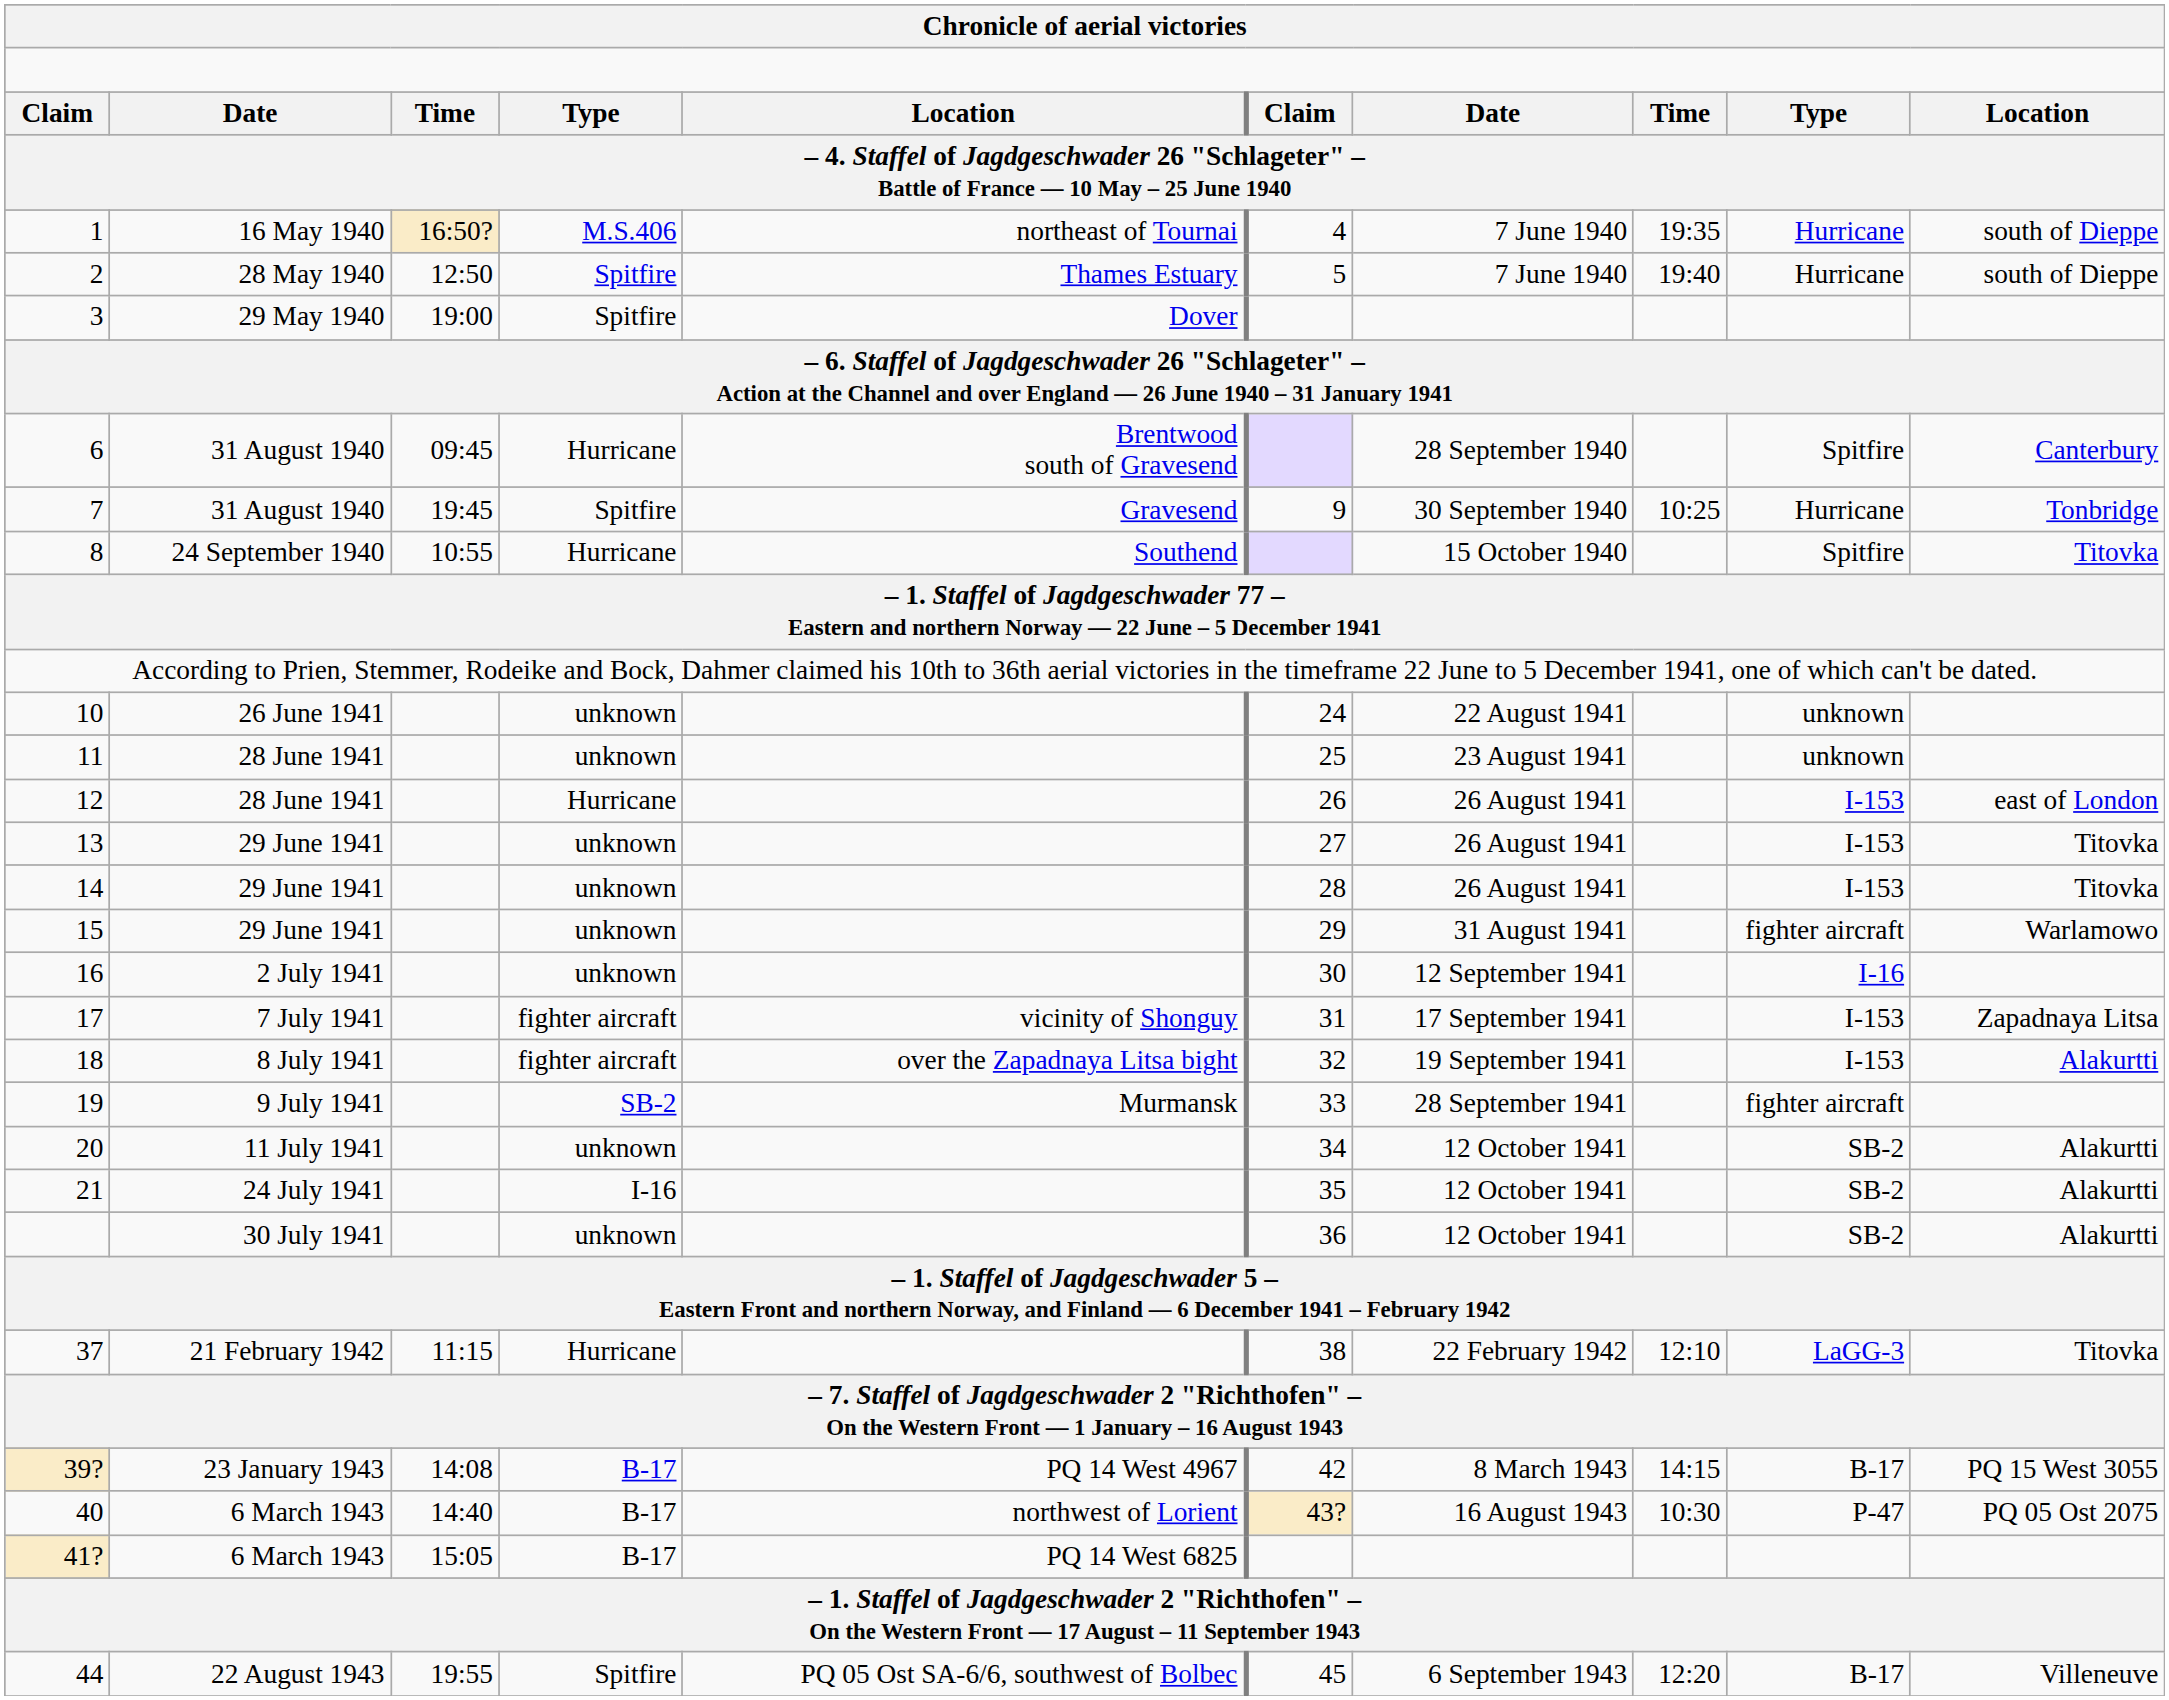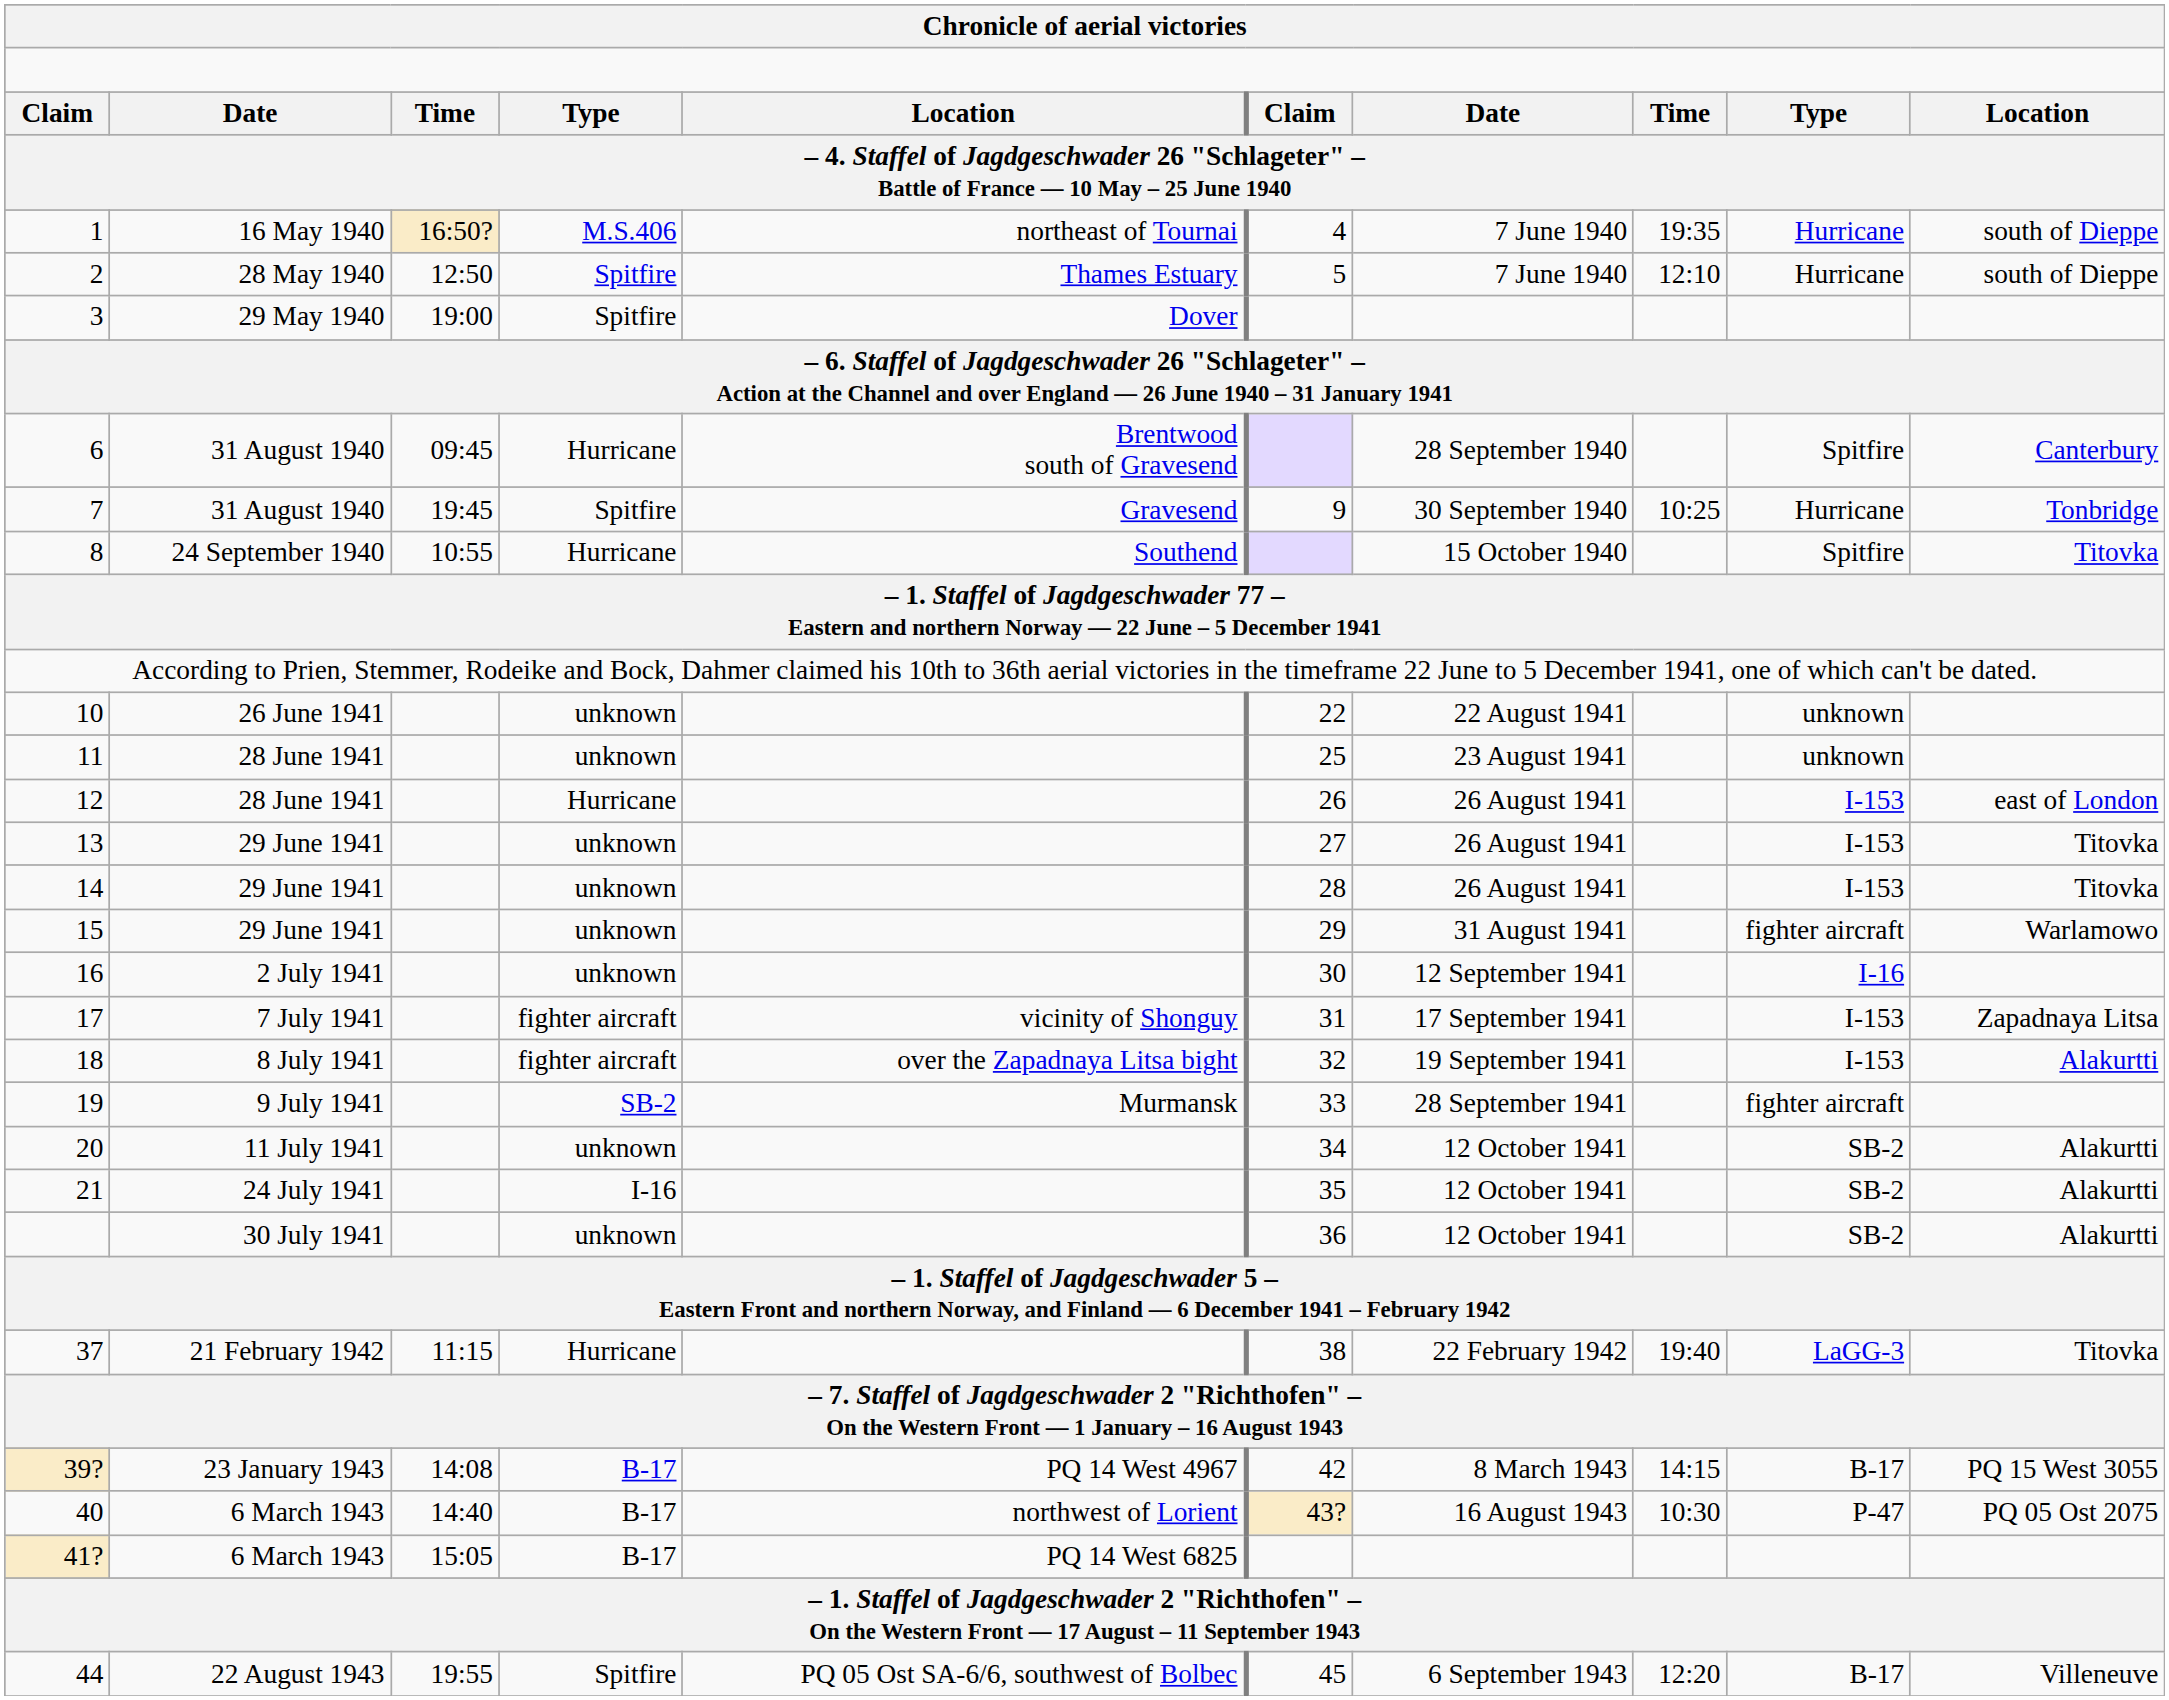(1689, 273) 19:40 -> (1689, 273) 12:10
(1332, 713) 24 -> (1332, 713) 22
(1689, 1351) 12:10 -> (1689, 1351) 19:40
